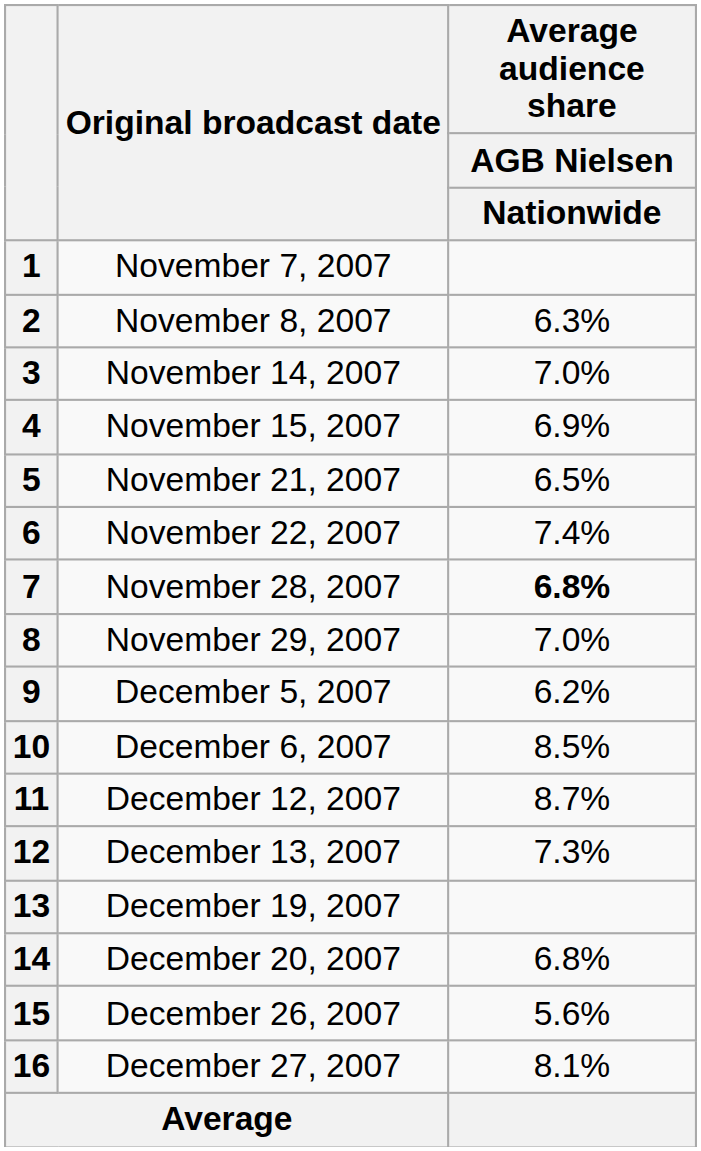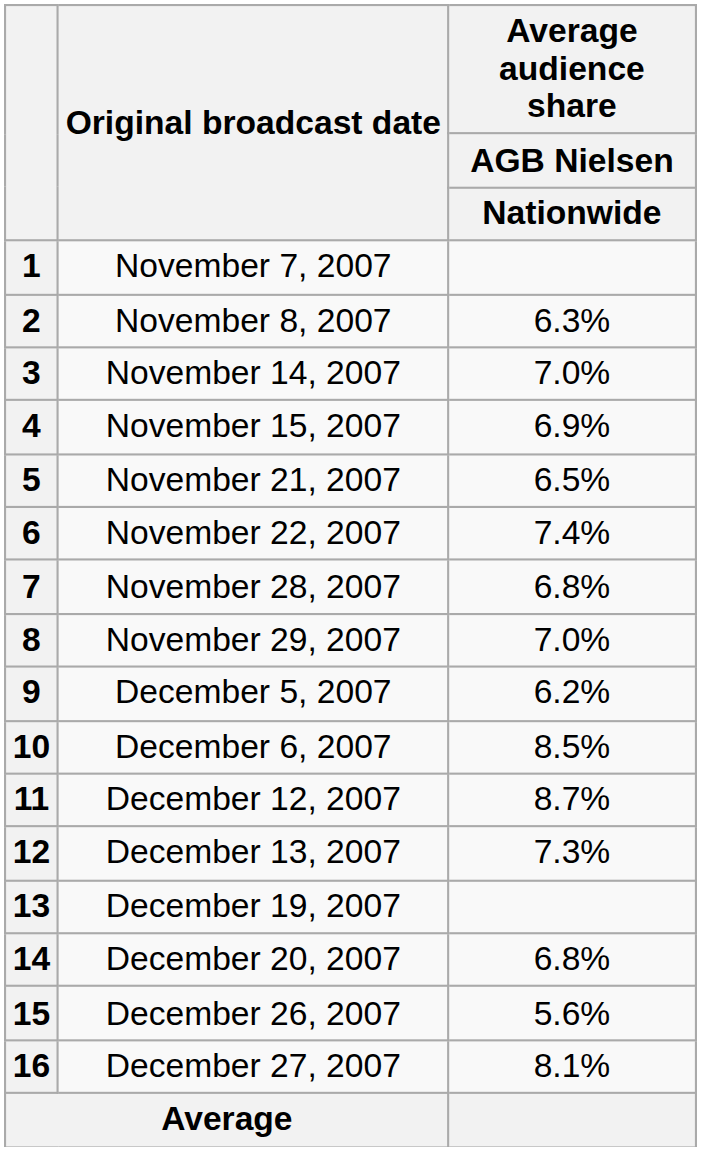(572, 586) bold -> (572, 586) normal
